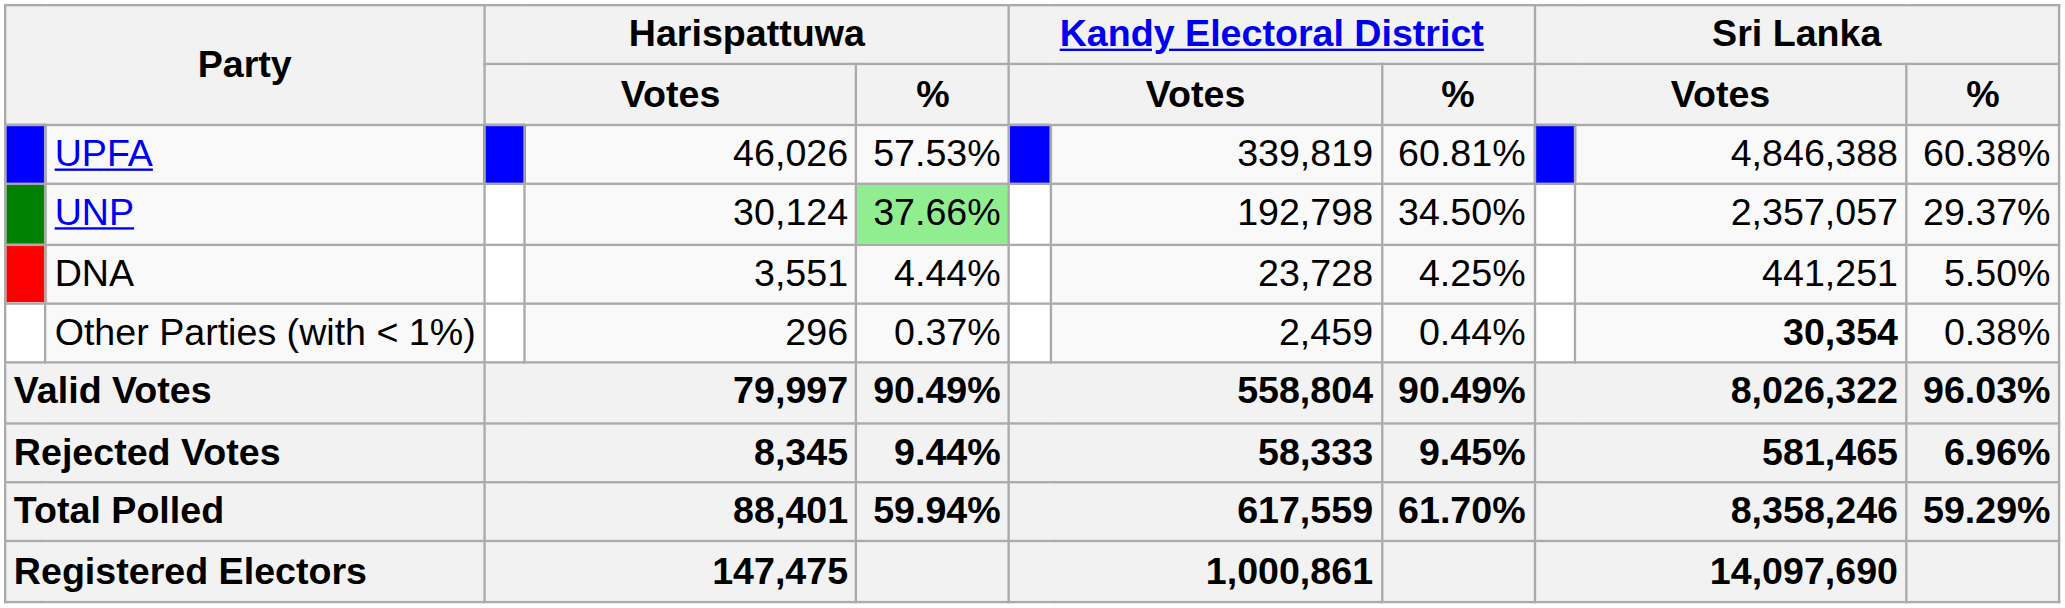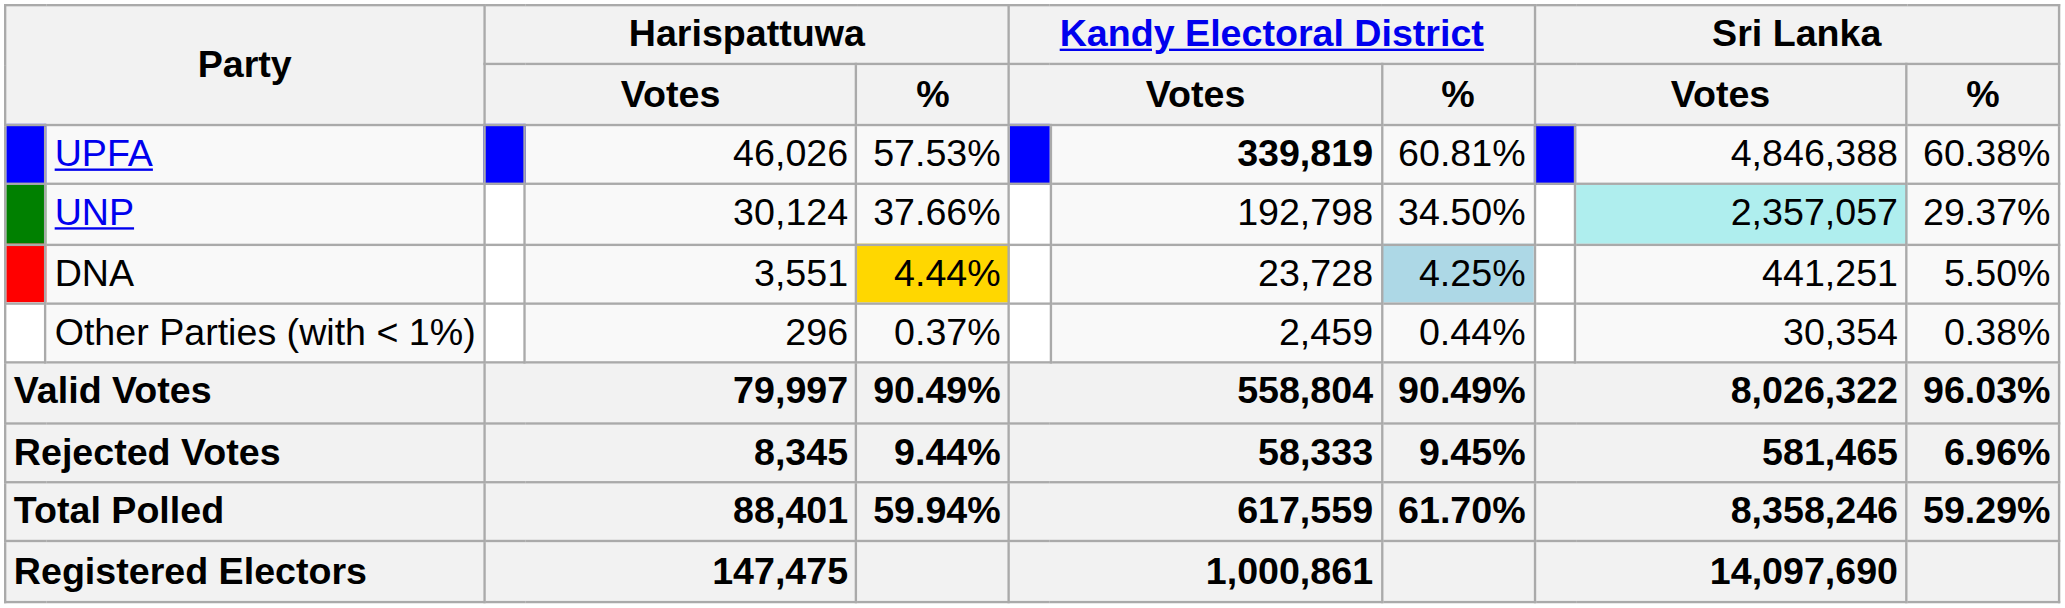(1305, 153) normal -> (1305, 153) bold
(937, 213) lightgreen background -> (937, 213) no background
(1814, 213) no background -> (1814, 213) paleturquoise background
(947, 272) no background -> (947, 272) gold background
(1472, 272) no background -> (1472, 272) lightblue background
(1840, 332) bold -> (1840, 332) normal
